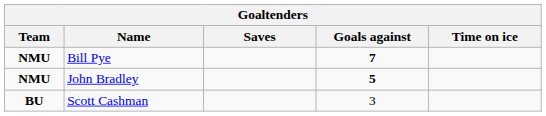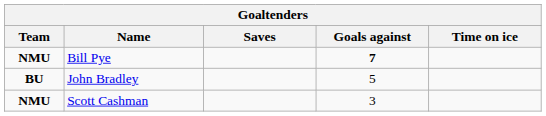(34, 79) NMU -> (34, 79) BU
(372, 79) bold -> (372, 79) normal
(34, 100) BU -> (34, 100) NMU
